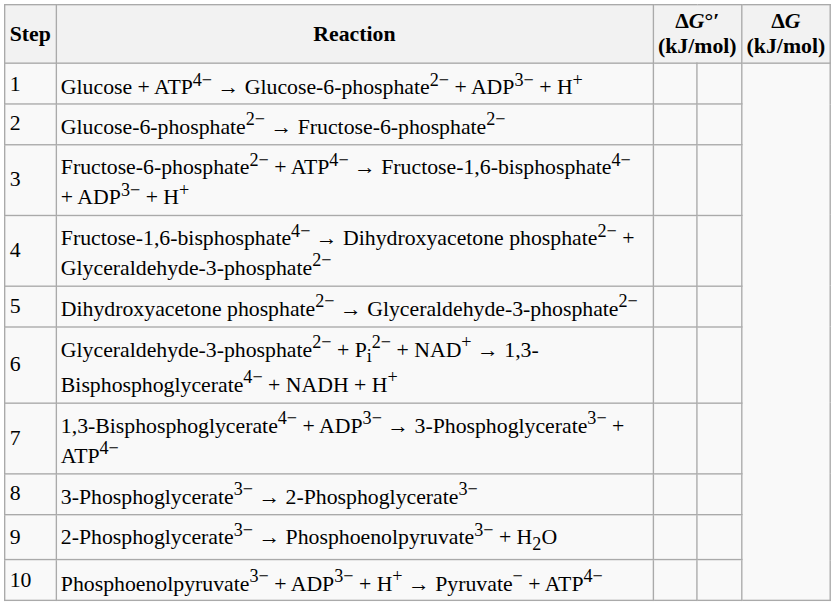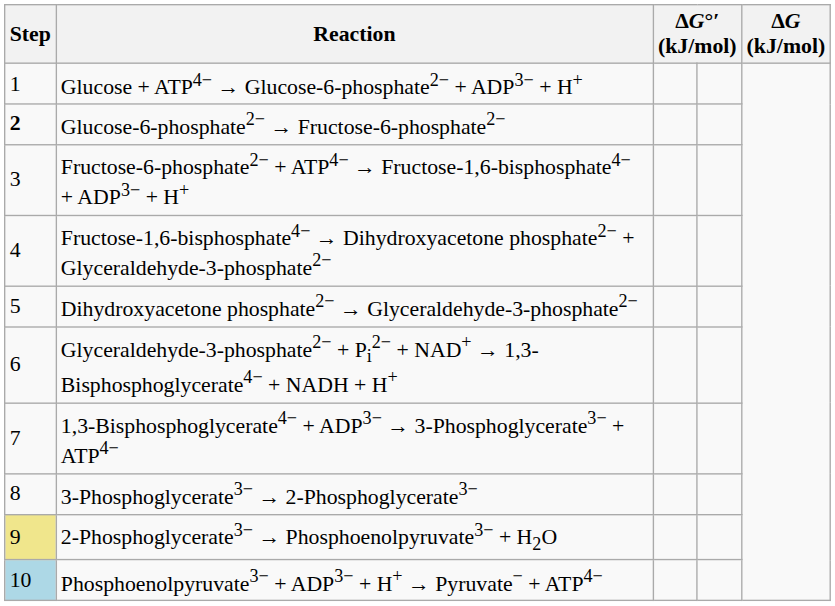(15, 124) normal -> (15, 124) bold
(15, 536) no background -> (15, 536) khaki background
(21, 580) no background -> (21, 580) lightblue background
